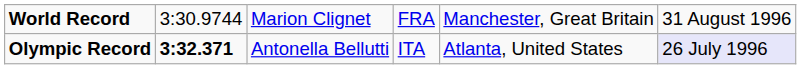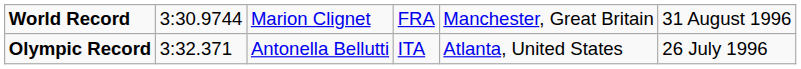(196, 48) bold -> (196, 48) normal
(715, 48) lavender background -> (715, 48) no background
